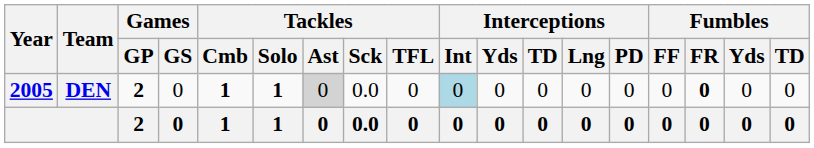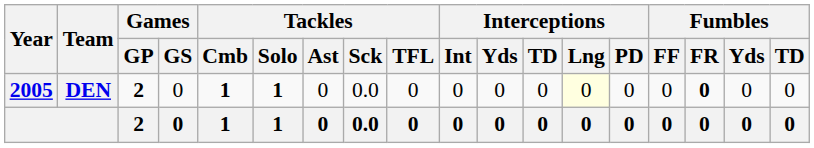(323, 90) lightgrey background -> (323, 90) no background
(458, 90) lightblue background -> (458, 90) no background
(586, 90) no background -> (586, 90) lightyellow background
